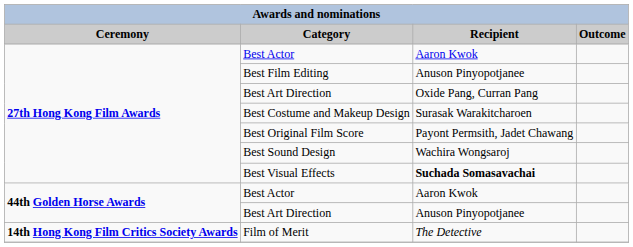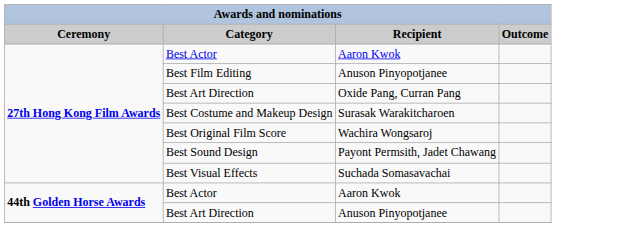(494, 133) Payont Permsith, Jadet Chawang -> (385, 133) Wachira Wongsaroj
(462, 153) Wachira Wongsaroj -> (417, 153) Payont Permsith, Jadet Chawang
(475, 172) bold -> (394, 172) normal
- row: (122, 232)
